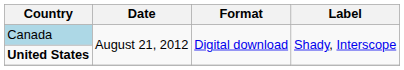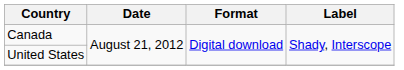(30, 34) lightblue background -> (30, 34) no background
(48, 55) bold -> (46, 55) normal
